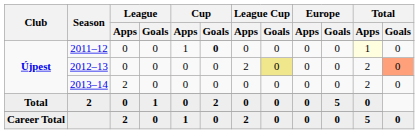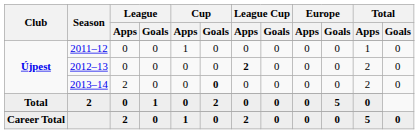(216, 49) bold -> (216, 49) normal
(368, 49) lightyellow background -> (368, 49) no background
(246, 67) normal -> (246, 67) bold
(277, 67) khaki background -> (277, 67) no background
(398, 67) lightsalmon background -> (398, 67) no background
(216, 85) normal -> (216, 85) bold
